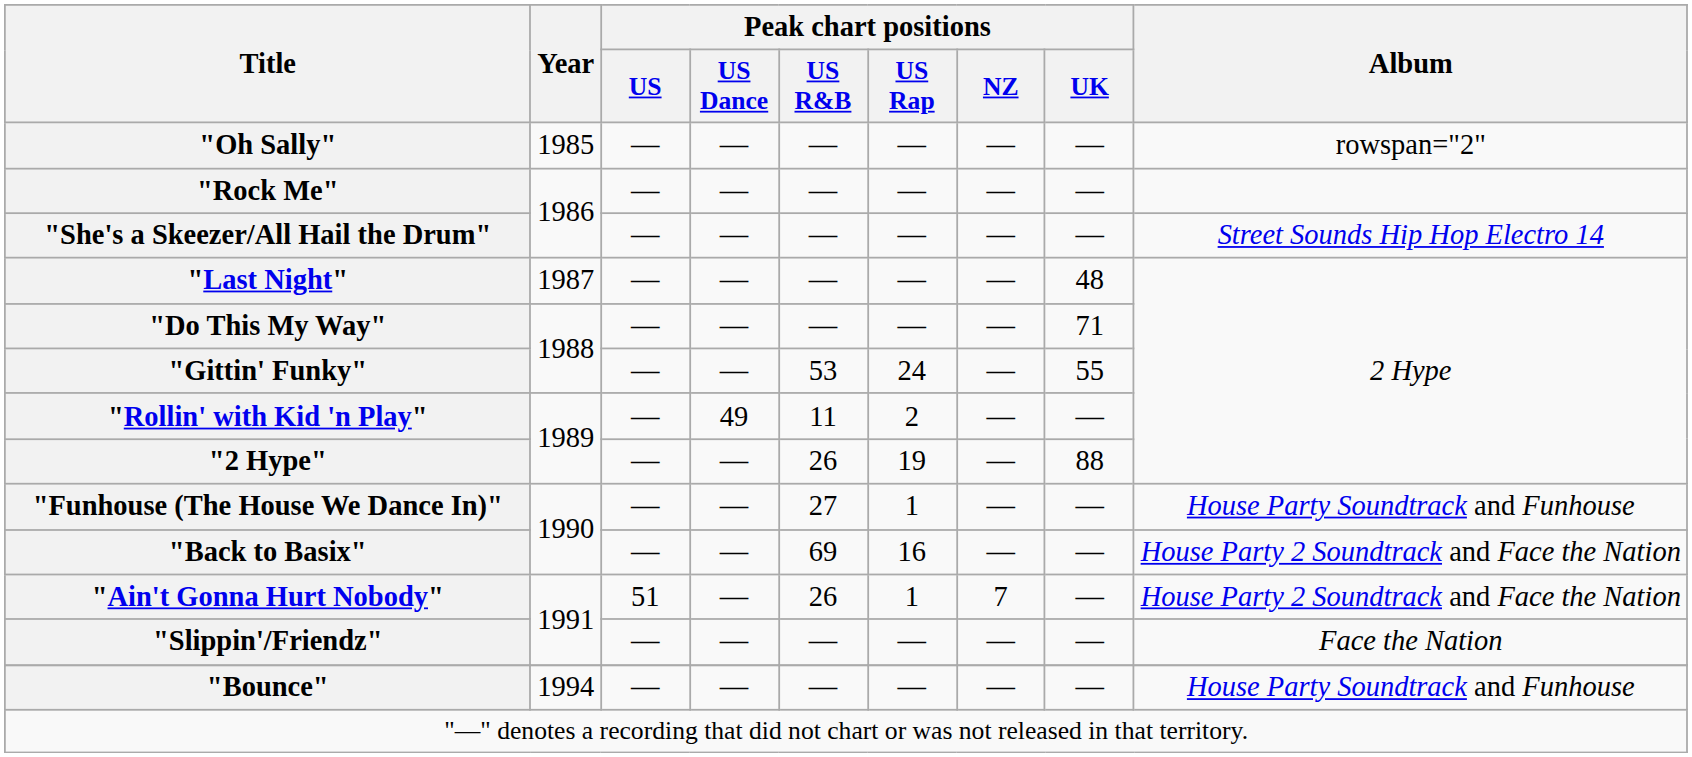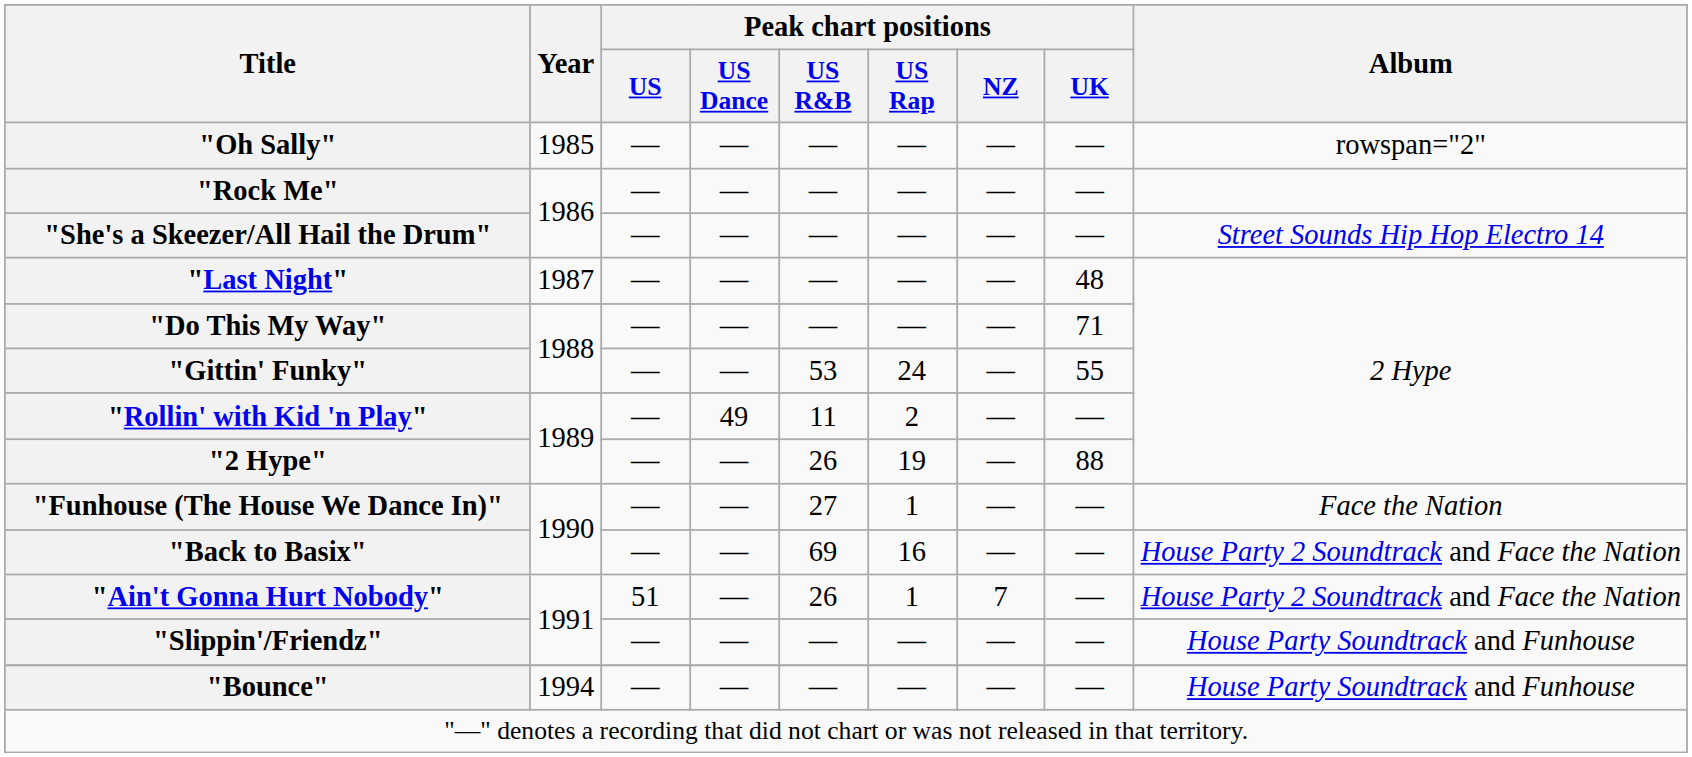(1411, 506) House Party Soundtrack and Funhouse -> (1411, 506) Face the Nation
(1411, 641) Face the Nation -> (1411, 641) House Party Soundtrack and Funhouse
